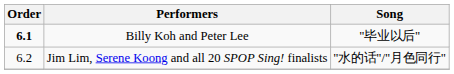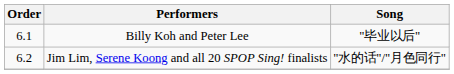(24, 35) bold -> (24, 35) normal
